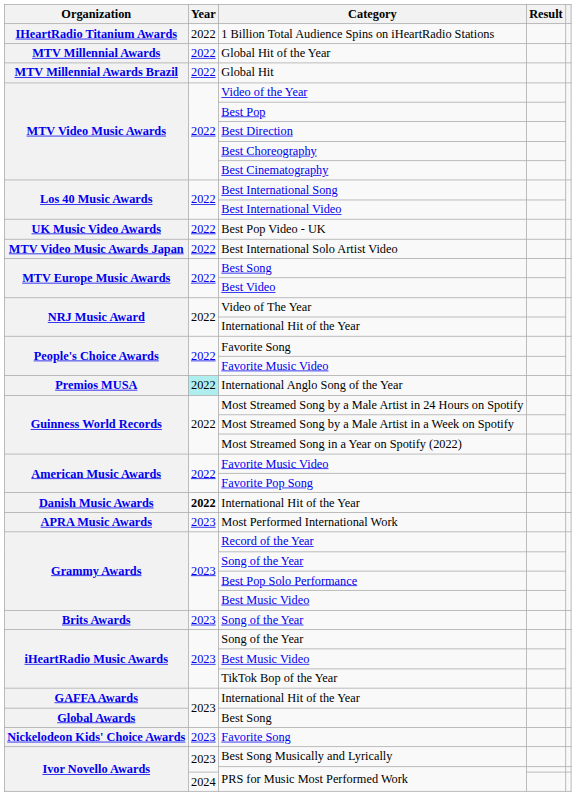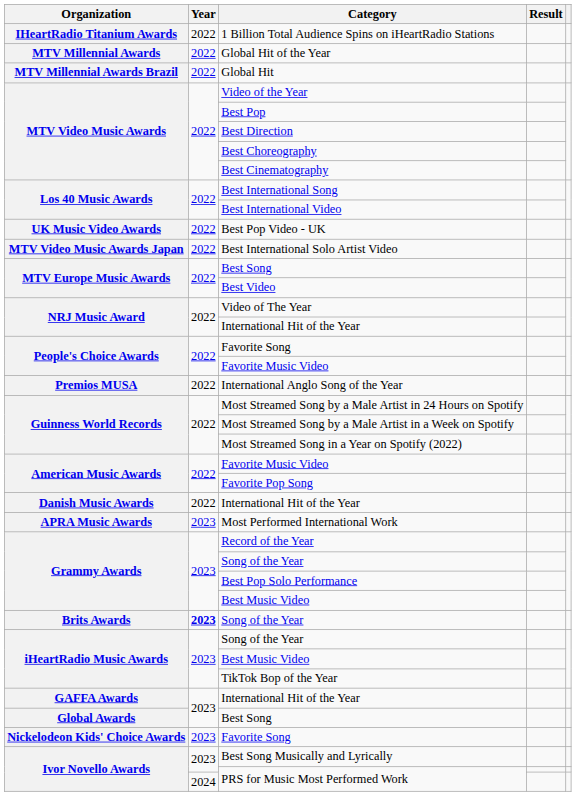(203, 385) paleturquoise background -> (203, 385) no background
(203, 502) bold -> (203, 502) normal
(203, 619) normal -> (203, 619) bold
